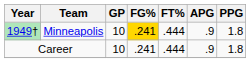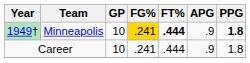(174, 31) normal -> (174, 31) bold
(235, 31) normal -> (235, 31) bold
